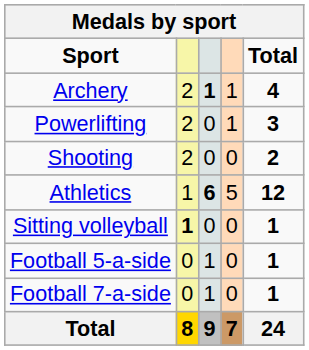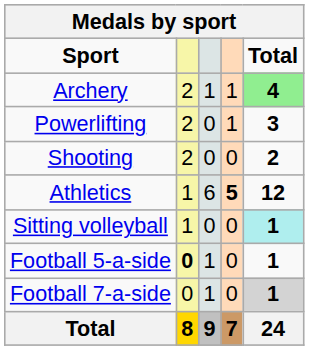(209, 90) bold -> (209, 90) normal
(273, 90) no background -> (273, 90) lightgreen background
(209, 192) bold -> (209, 192) normal
(232, 192) normal -> (232, 192) bold
(187, 226) bold -> (187, 226) normal
(273, 226) no background -> (273, 226) paleturquoise background
(187, 260) normal -> (187, 260) bold
(273, 294) no background -> (273, 294) lightgrey background
